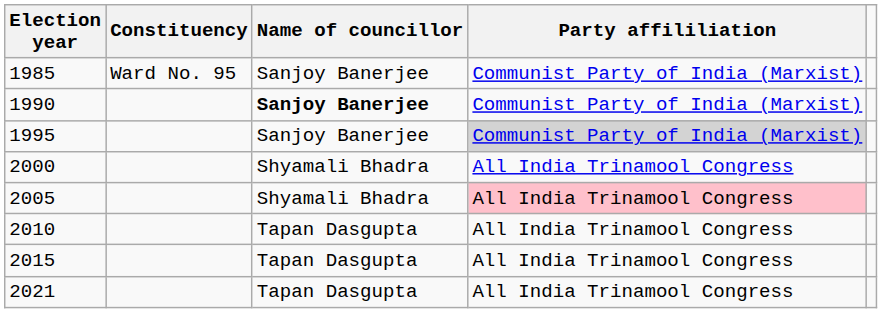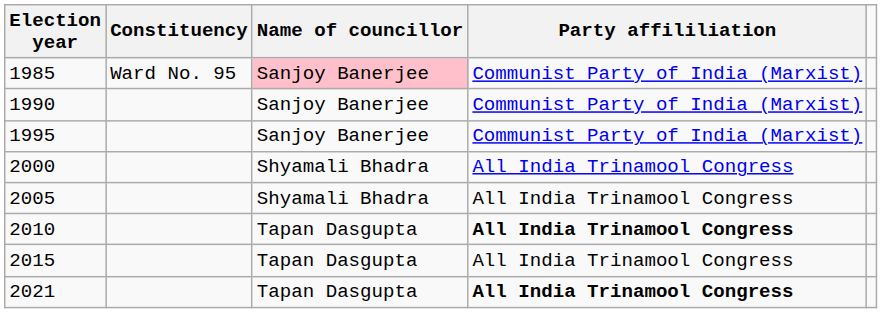(343, 74) no background -> (343, 74) pink background
(343, 105) bold -> (343, 105) normal
(667, 136) lightgrey background -> (667, 136) no background
(633, 198) pink background -> (633, 198) no background
(633, 229) normal -> (633, 229) bold
(633, 292) normal -> (633, 292) bold
